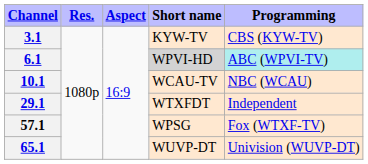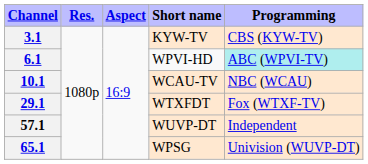(182, 59) lightgrey background -> (182, 59) no background
(262, 103) Independent -> (276, 103) Fox (WTXF-TV)
(172, 125) WPSG -> (184, 125) WUVP-DT
(276, 125) Fox (WTXF-TV) -> (262, 125) Independent
(184, 147) WUVP-DT -> (172, 147) WPSG
